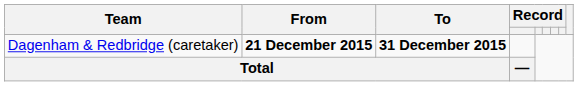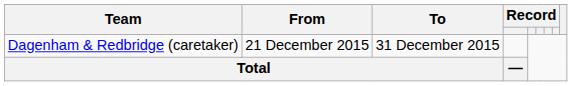(309, 45) bold -> (307, 45) normal
(443, 45) bold -> (438, 45) normal
